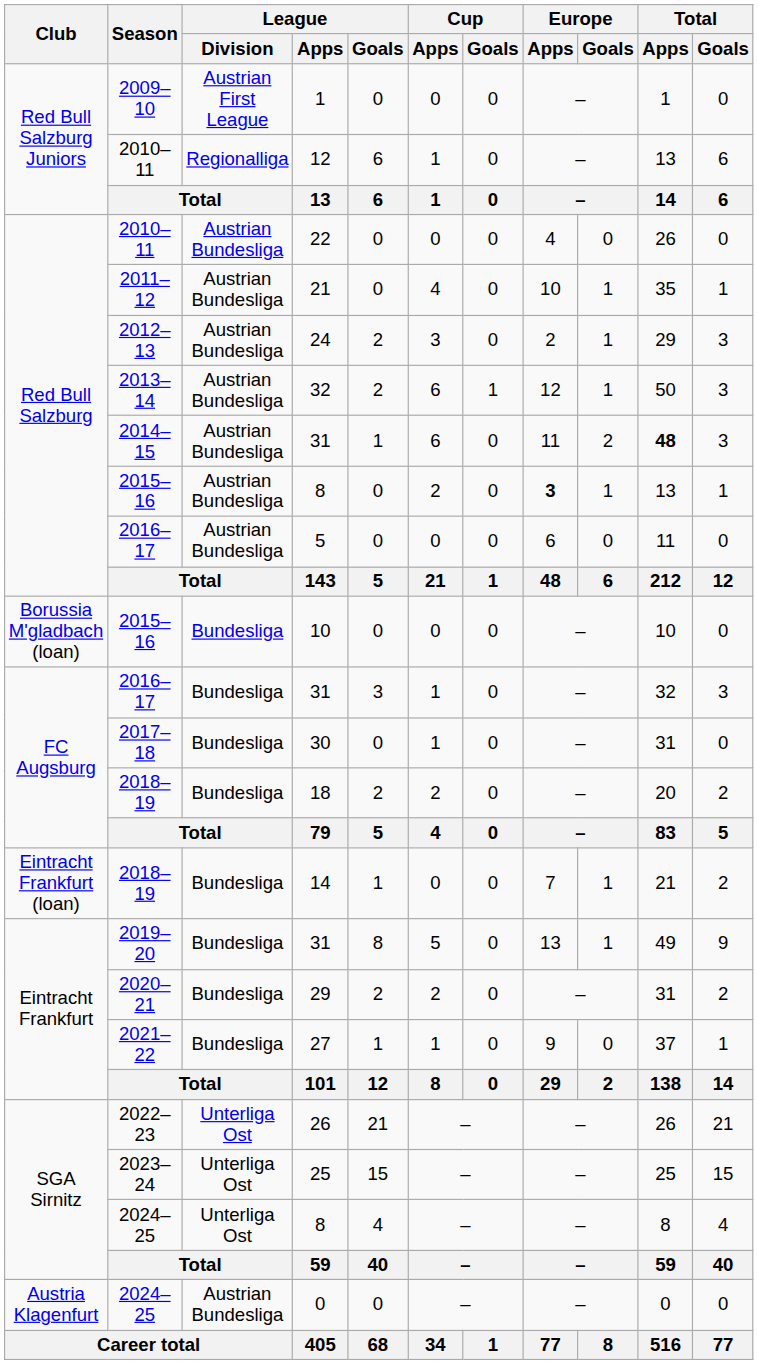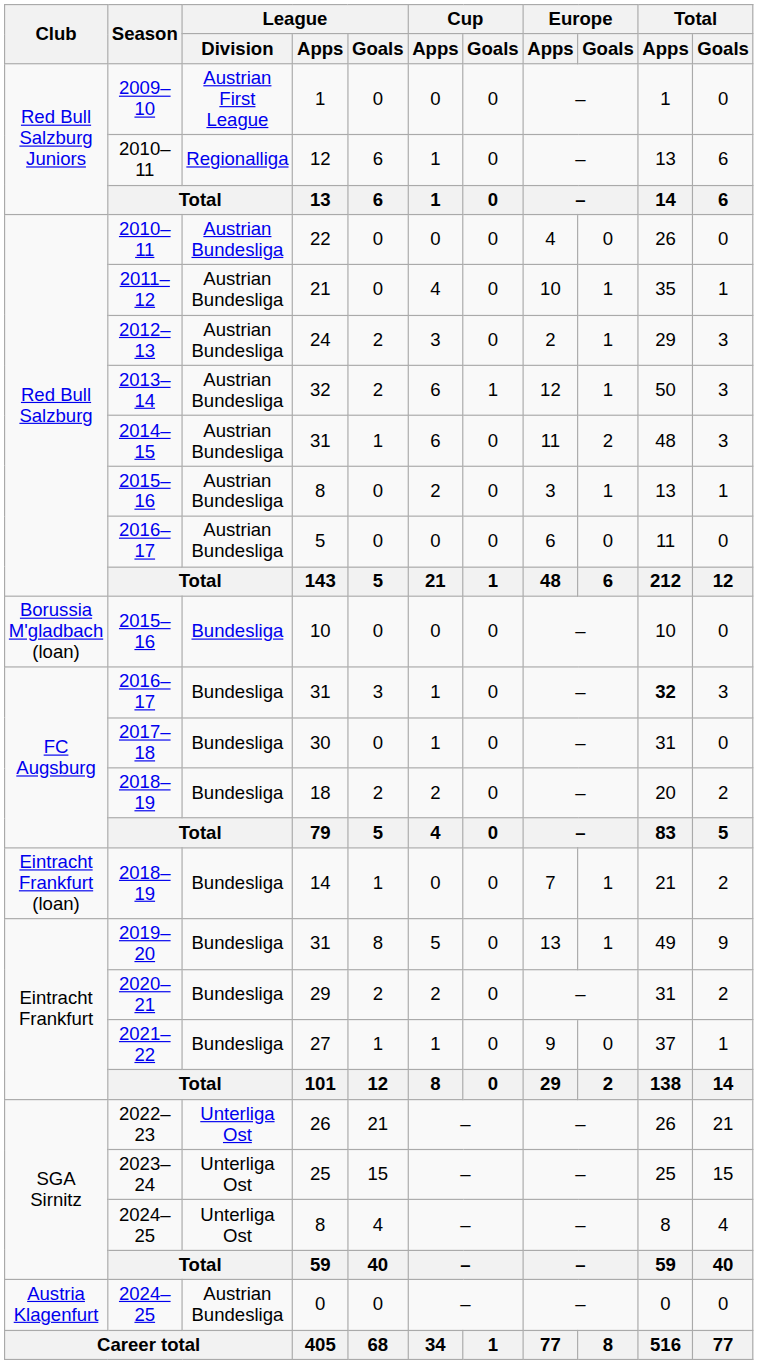(666, 440) bold -> (666, 440) normal
(550, 491) bold -> (550, 491) normal
(666, 692) normal -> (666, 692) bold
